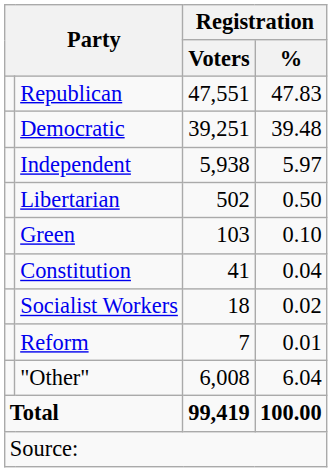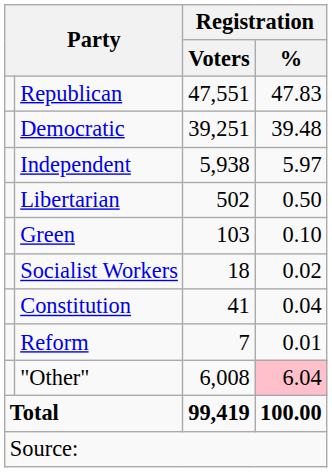rows swapped: (76, 270) <-> (99, 306)
(302, 377) no background -> (302, 377) pink background
